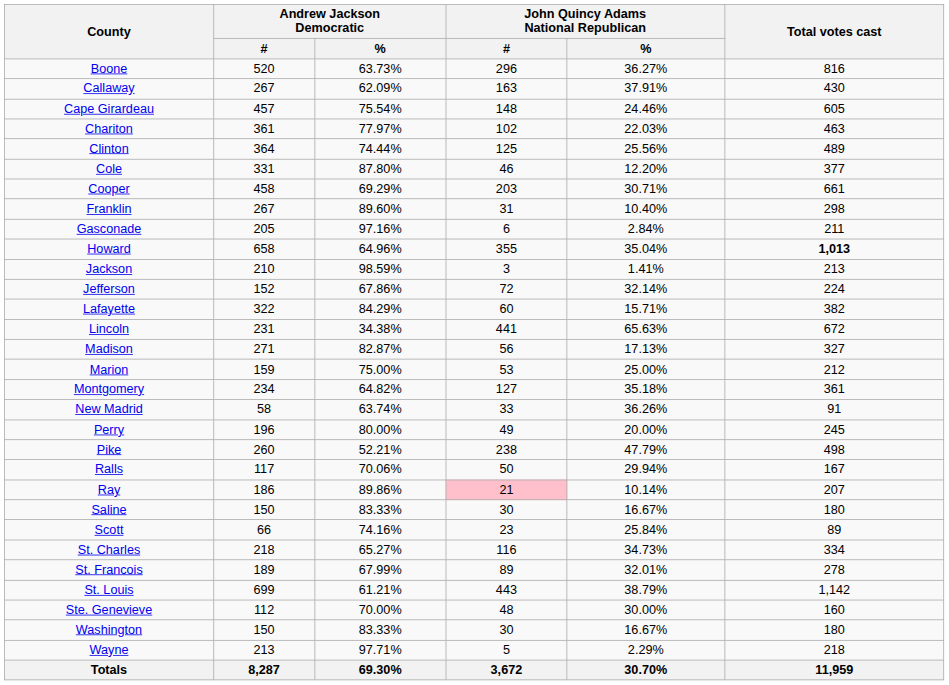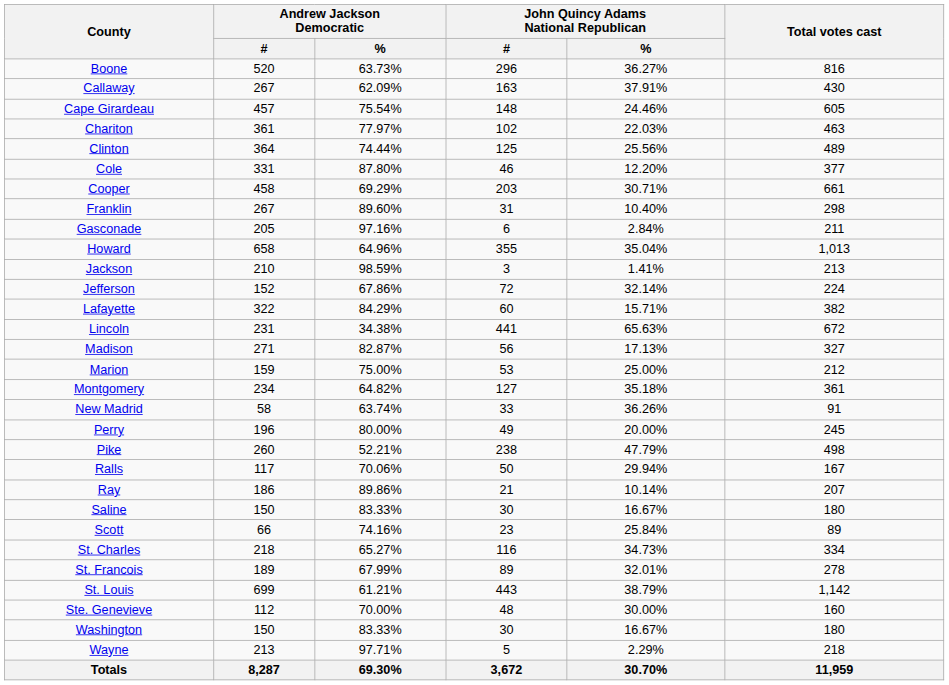(834, 249) bold -> (834, 249) normal
(506, 489) pink background -> (506, 489) no background
